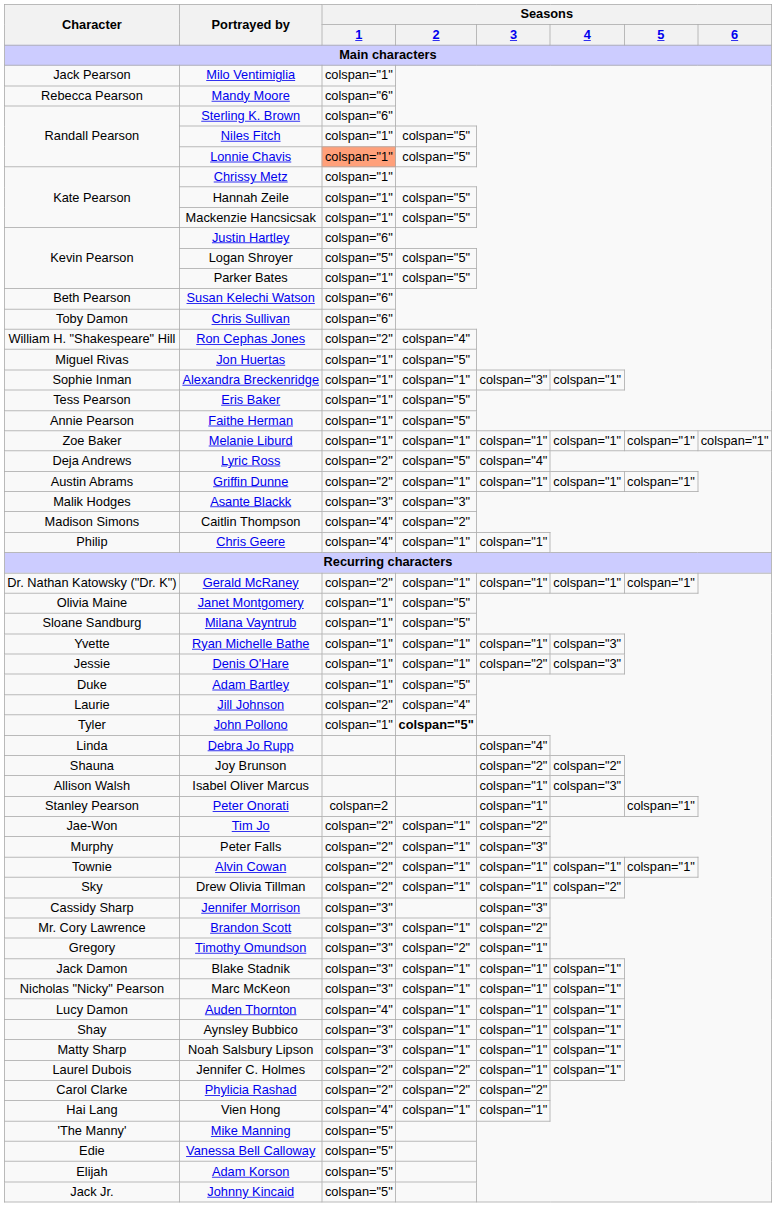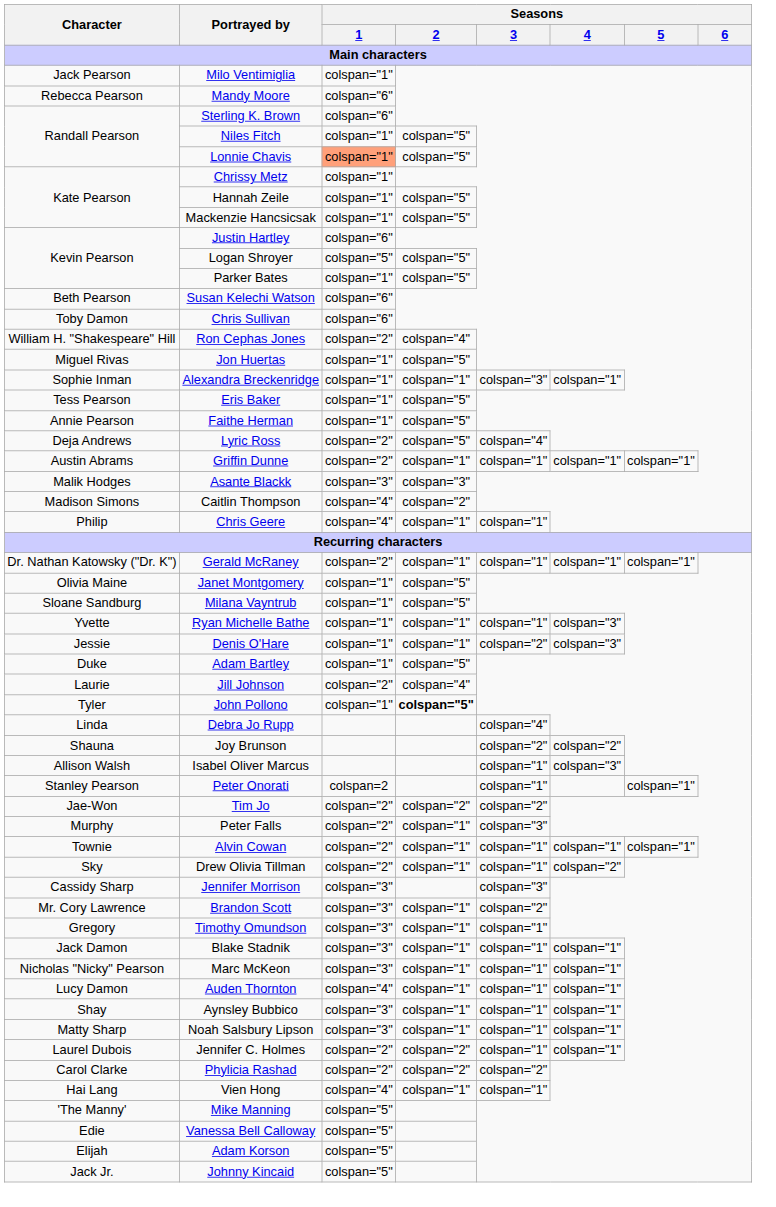- row: (251, 440)
(436, 826) colspan="1" -> (436, 806) colspan="2"
(436, 948) colspan="2" -> (436, 928) colspan="1"
